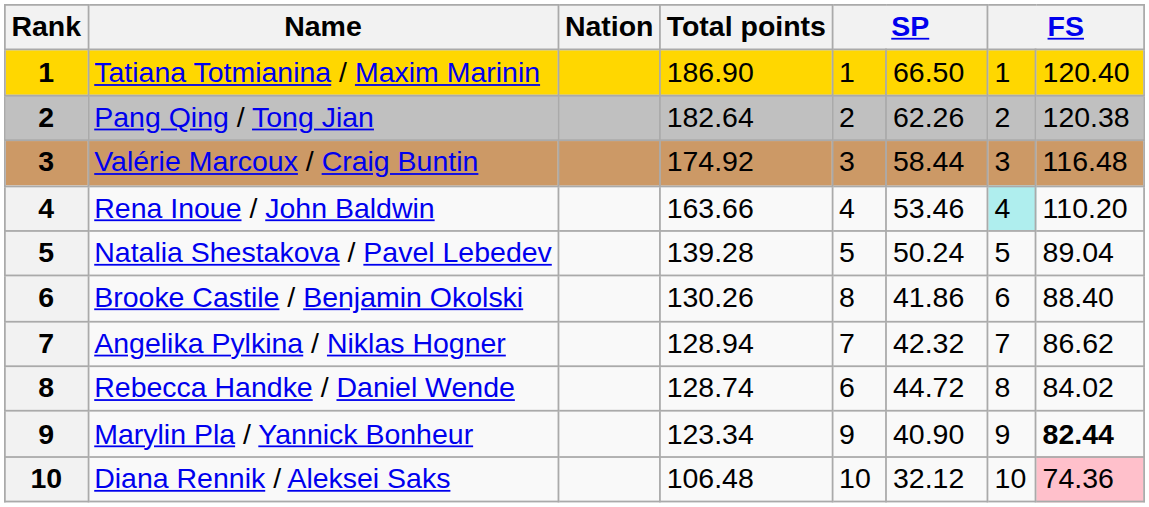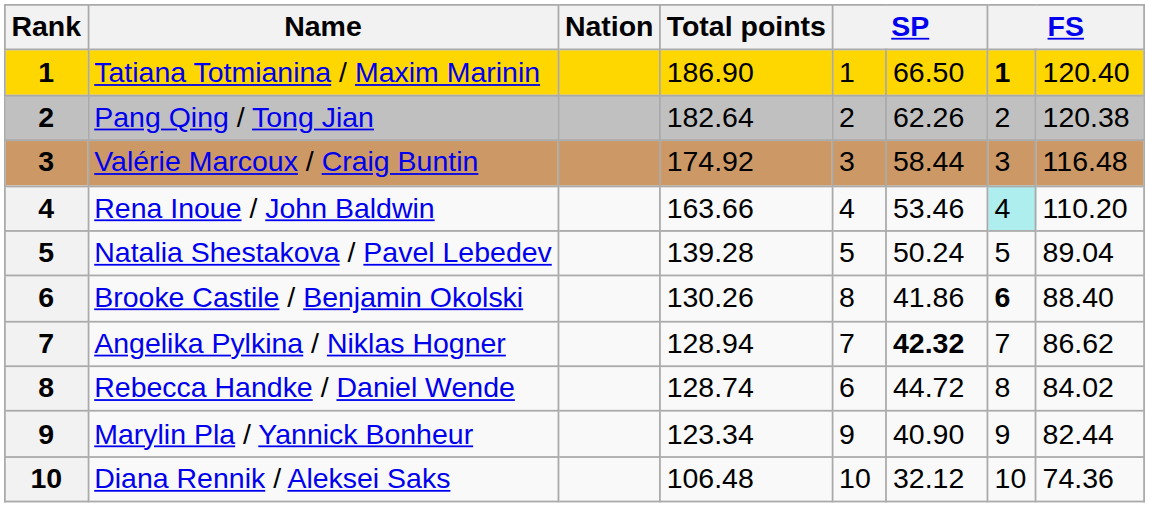(1002, 72) normal -> (1002, 72) bold
(1002, 298) normal -> (1002, 298) bold
(929, 343) normal -> (929, 343) bold
(1078, 433) bold -> (1078, 433) normal
(1078, 478) pink background -> (1078, 478) no background
